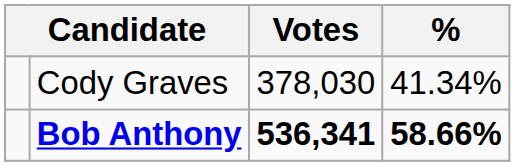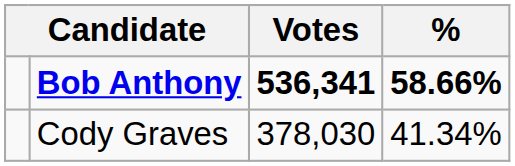rows swapped: (139, 134) <-> (133, 82)
